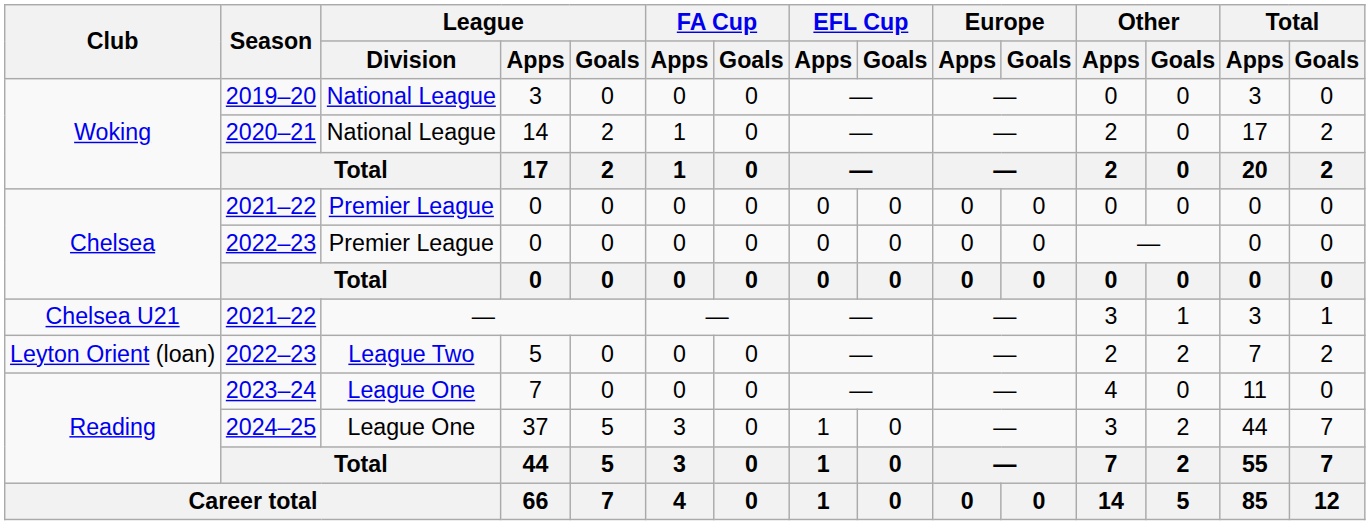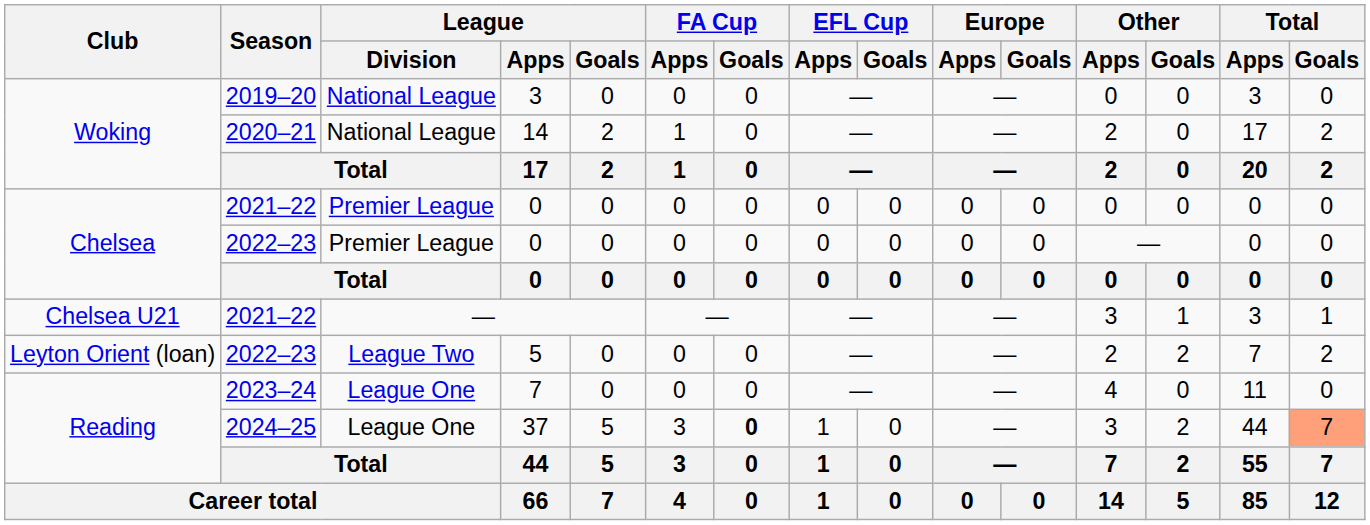(751, 427) normal -> (751, 427) bold
(1327, 427) no background -> (1327, 427) lightsalmon background
